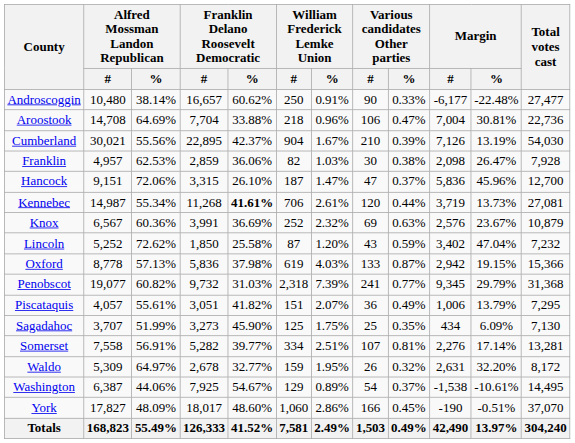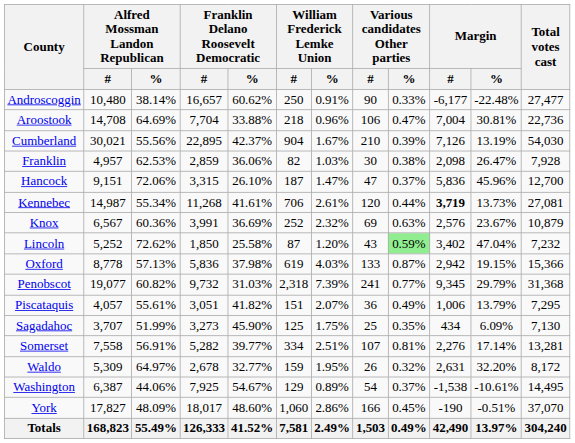(252, 202) bold -> (252, 202) normal
(450, 202) normal -> (450, 202) bold
(409, 243) no background -> (409, 243) lightgreen background
